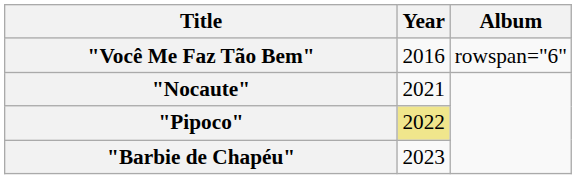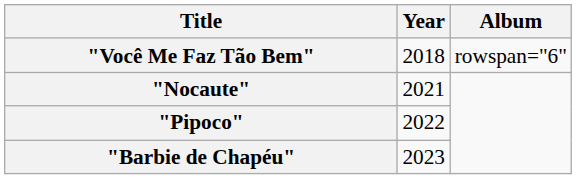(424, 55) 2016 -> (424, 55) 2018
(424, 122) khaki background -> (424, 122) no background
